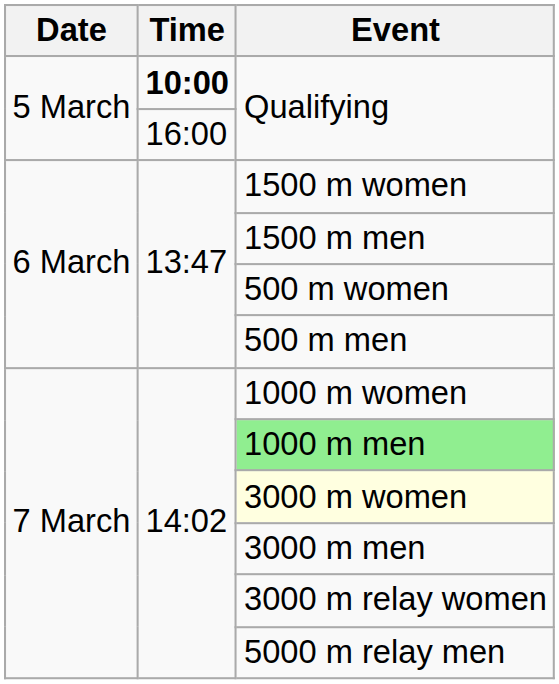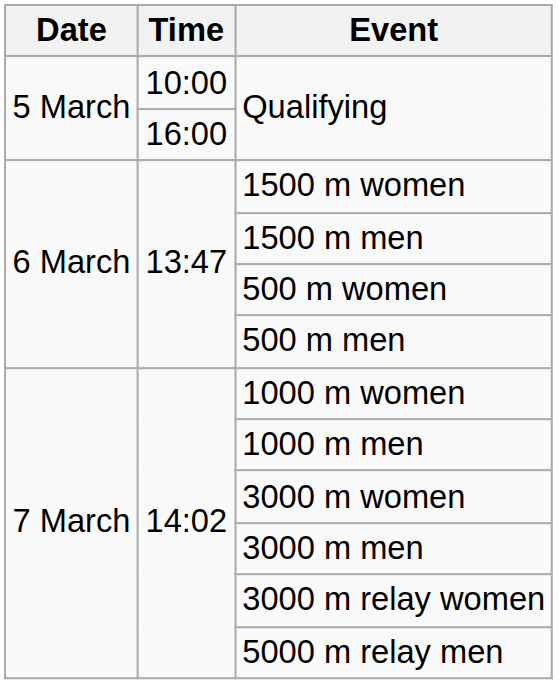(187, 82) bold -> (186, 82) normal
(335, 444) lightgreen background -> (333, 444) no background
(356, 496) lightyellow background -> (354, 496) no background
